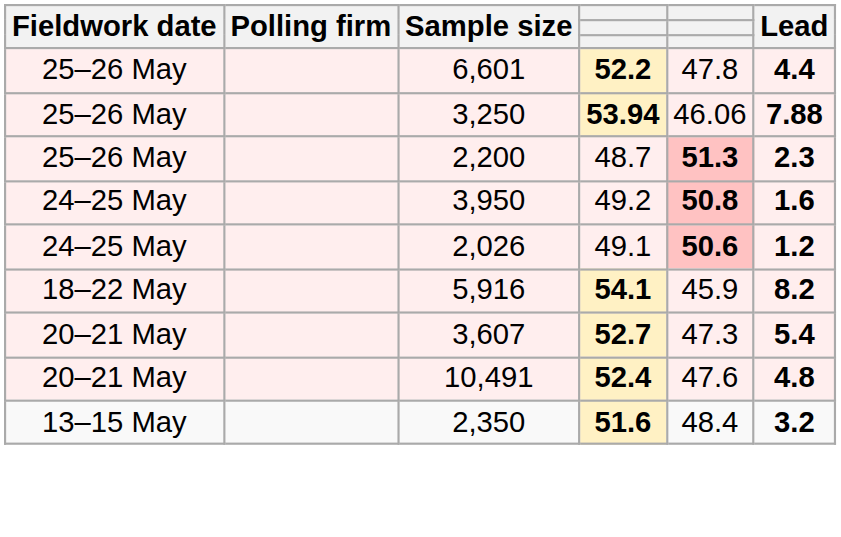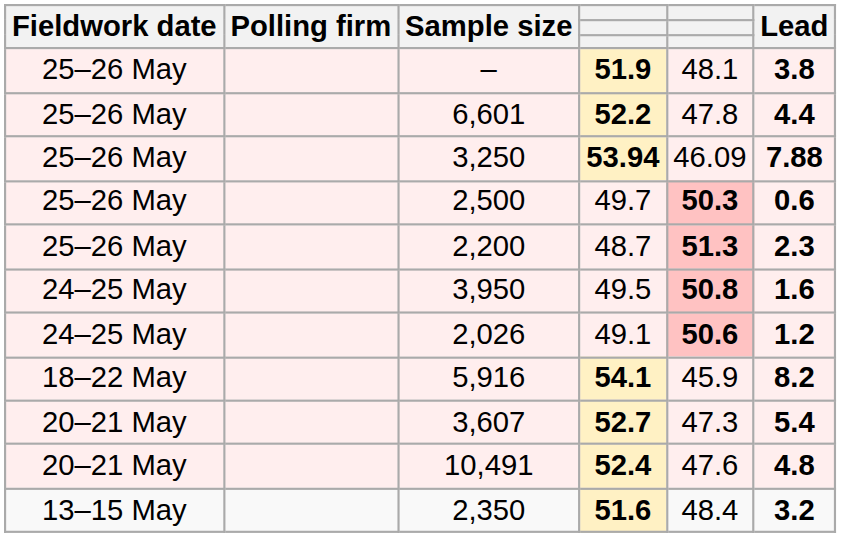+ row: (489, 70)
(710, 113) 46.06 -> (710, 157) 46.09
+ row: (489, 201)
(623, 201) 49.2 -> (623, 289) 49.5
